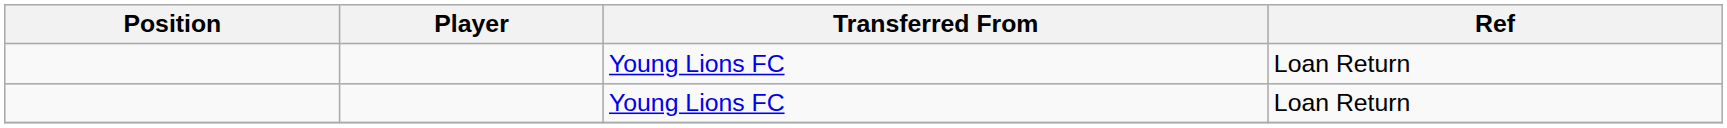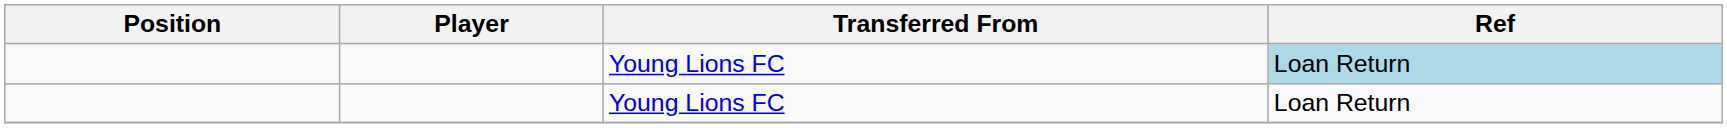(1342, 63) no background -> (1342, 63) lightblue background
